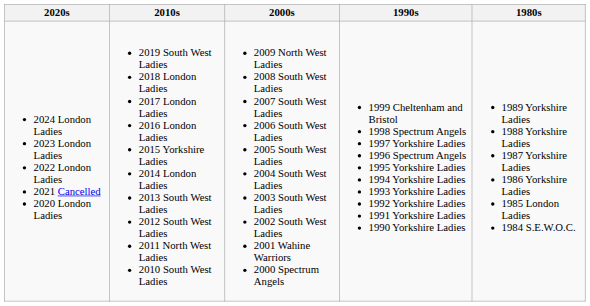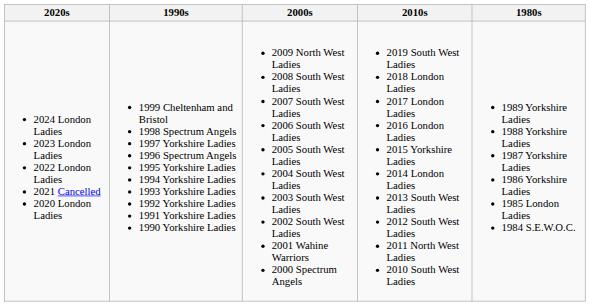columns swapped: (167, 13) <-> (406, 13)
